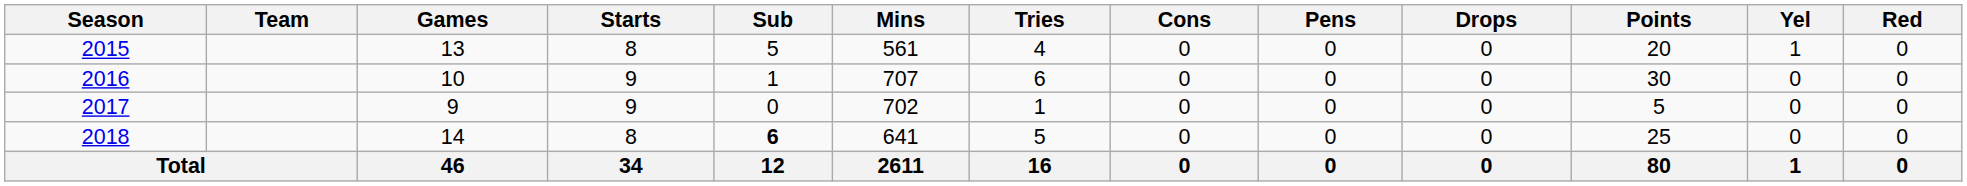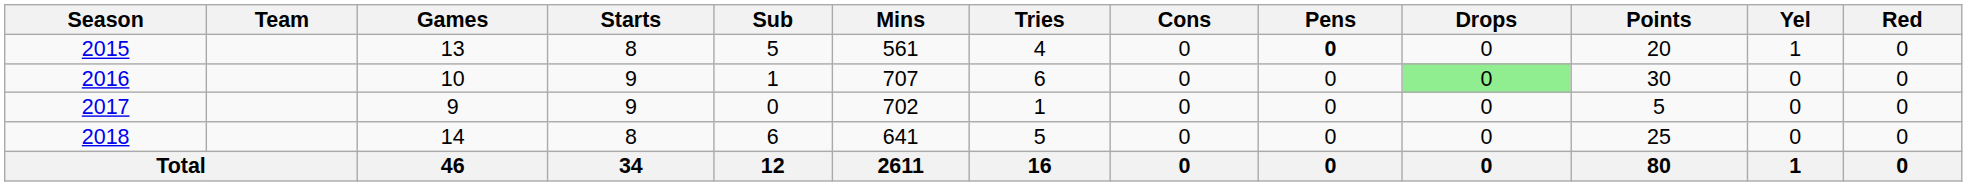(1331, 48) normal -> (1331, 48) bold
(1486, 78) no background -> (1486, 78) lightgreen background
(773, 136) bold -> (773, 136) normal
